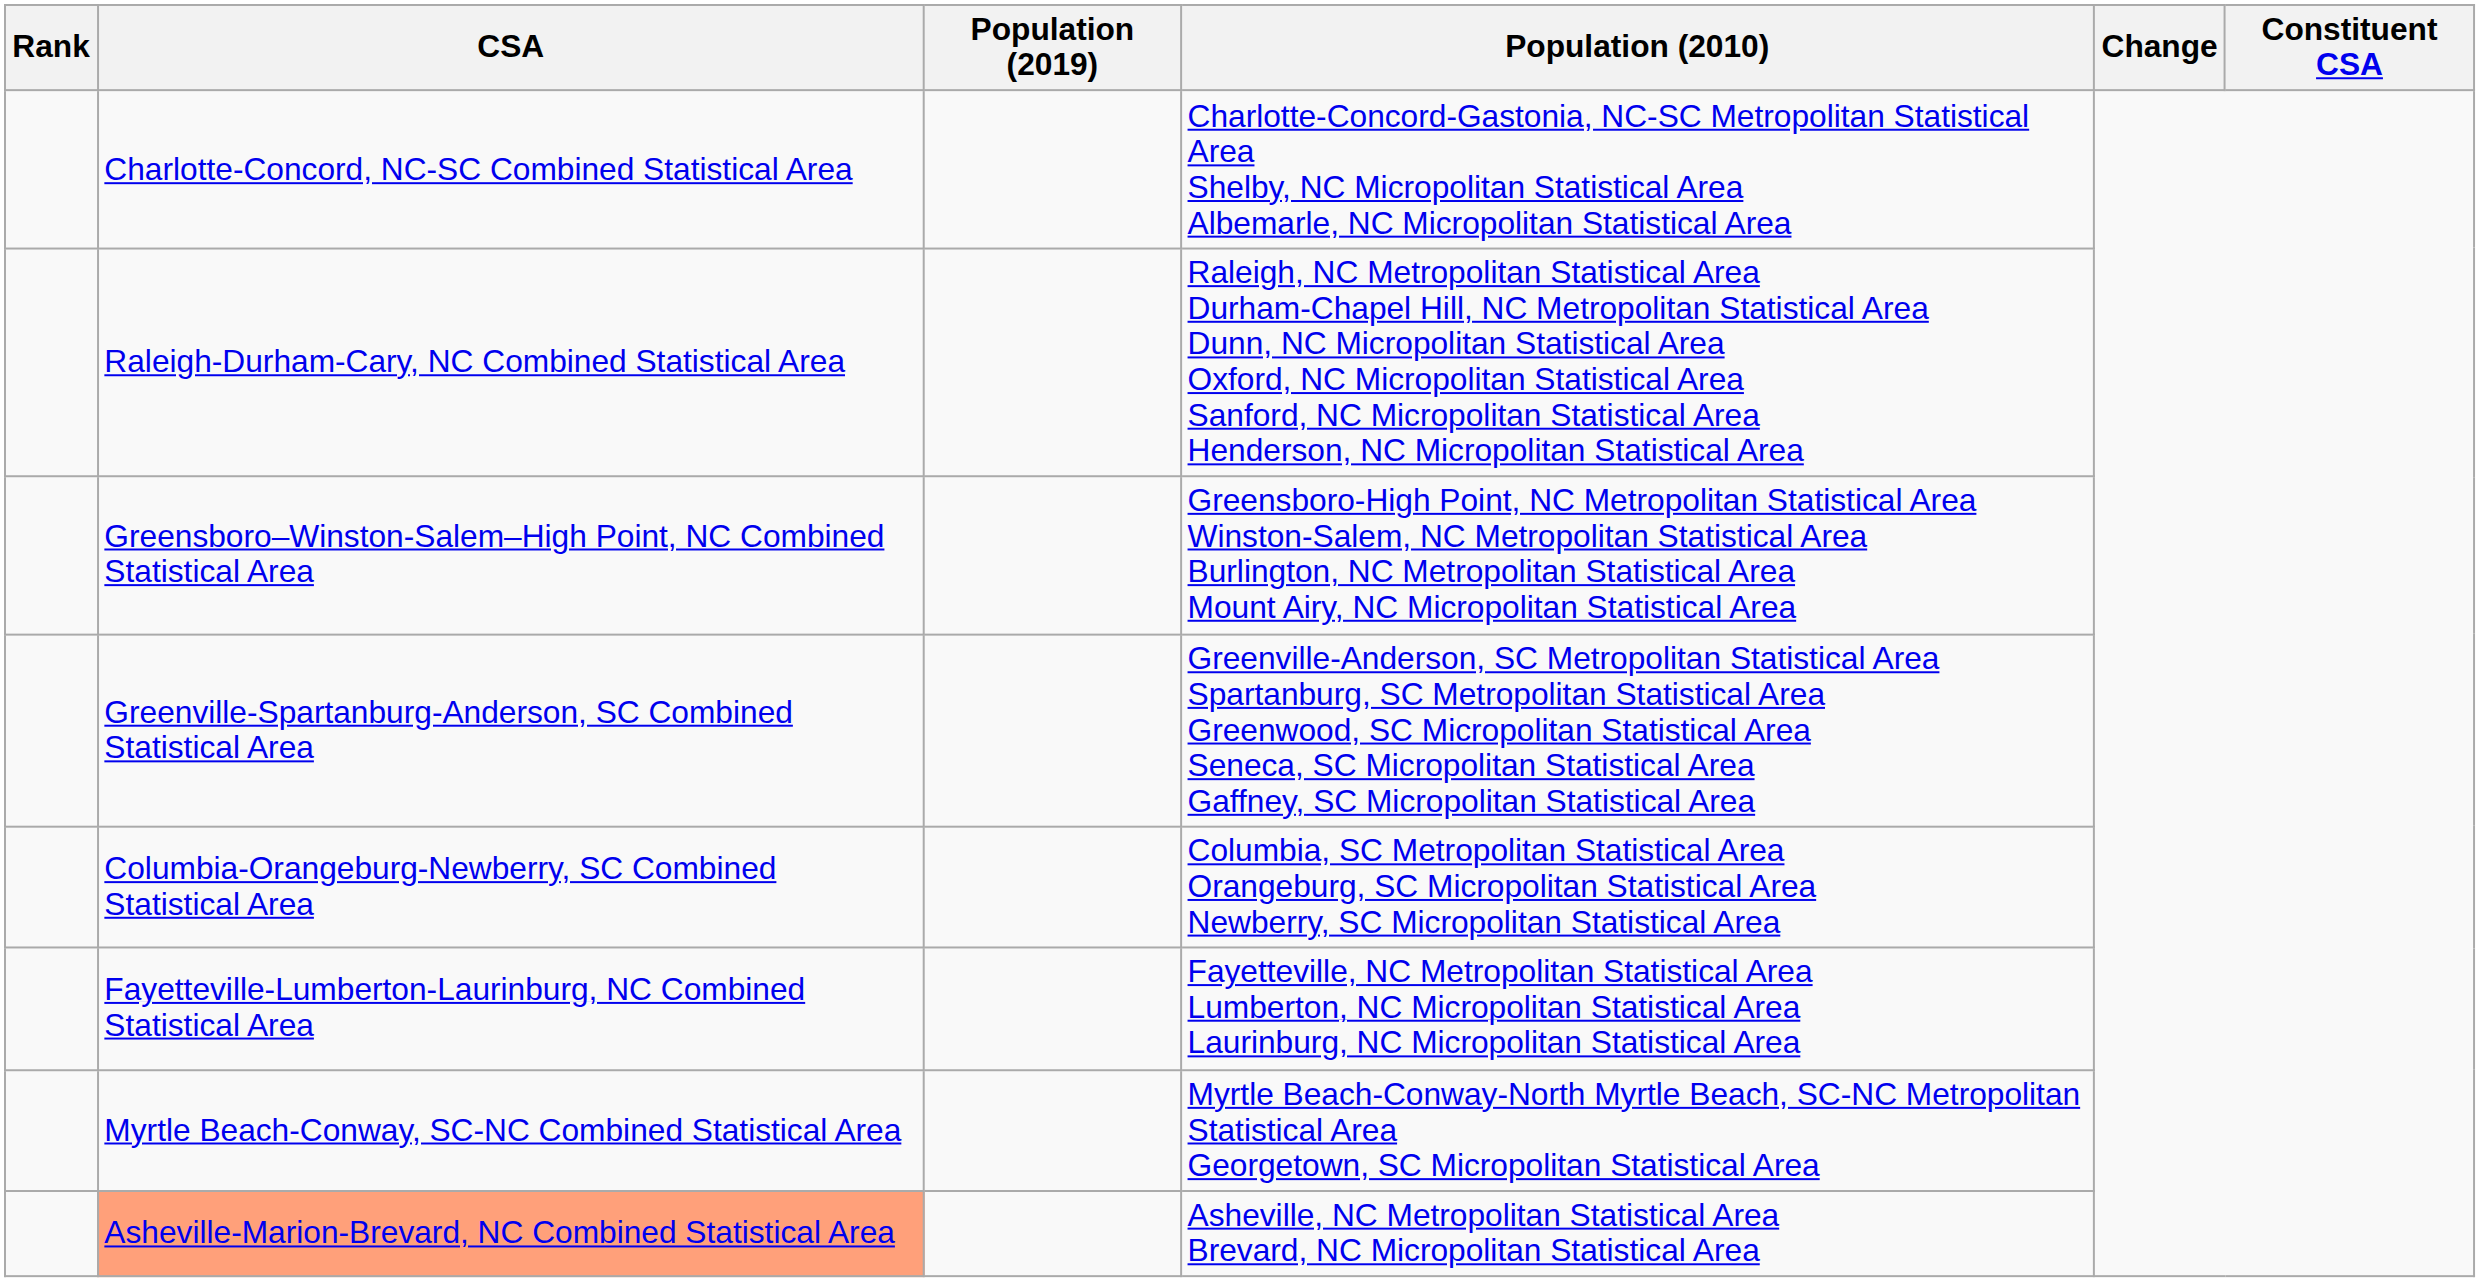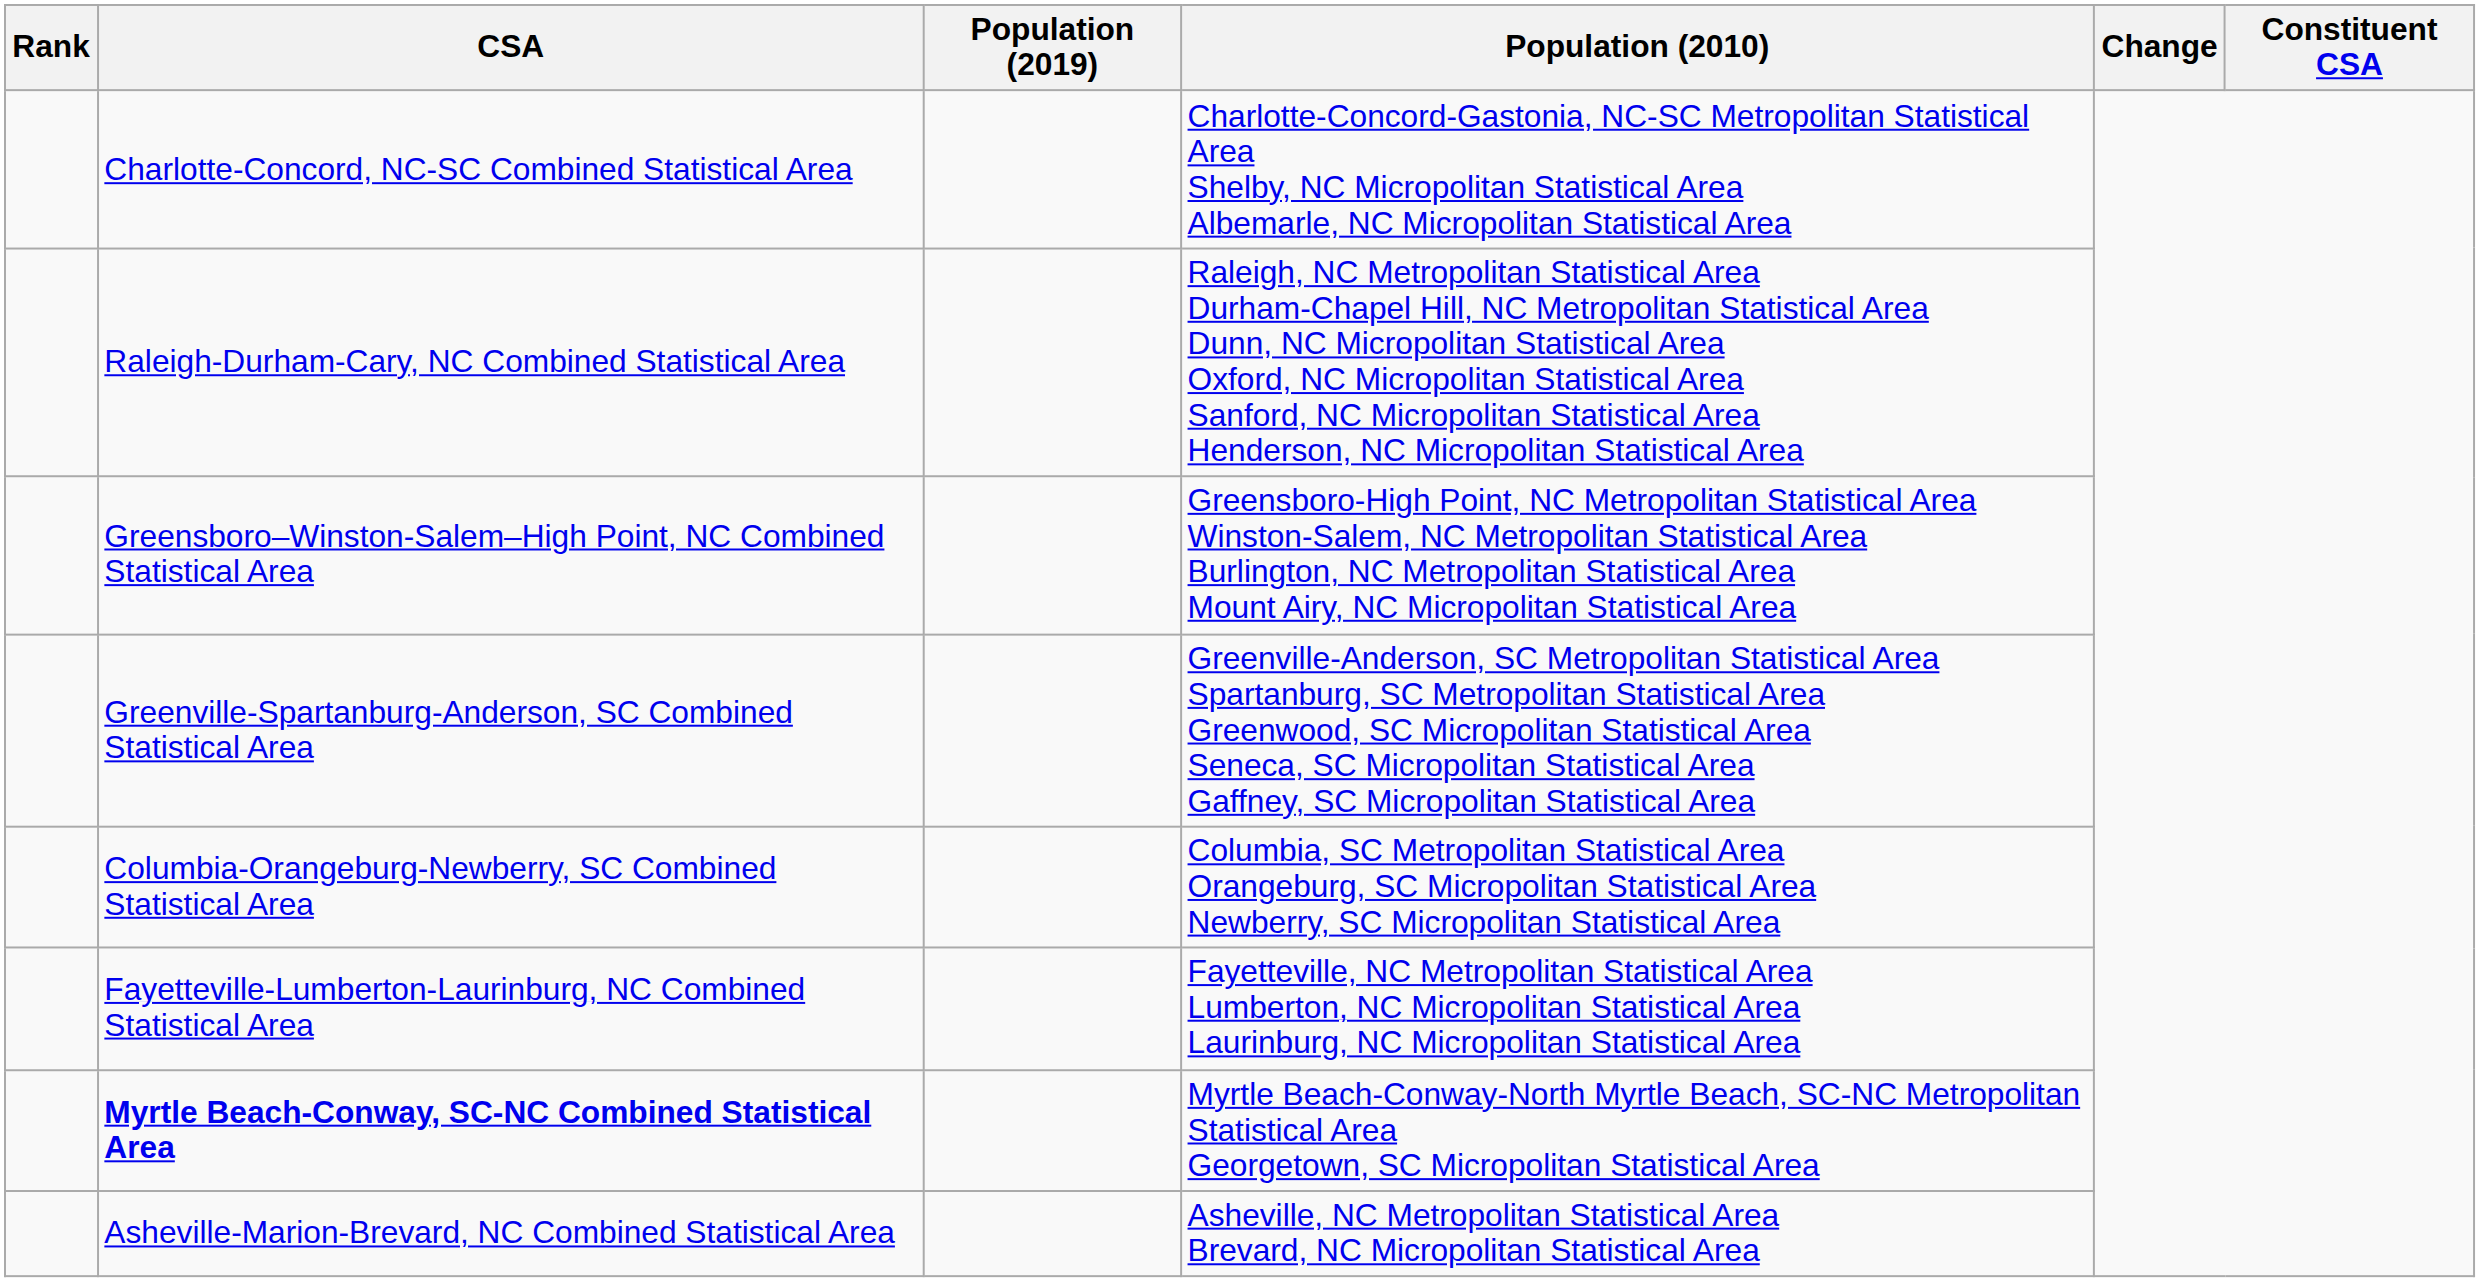(503, 1129) normal -> (488, 1129) bold
(500, 1233) lightsalmon background -> (500, 1233) no background
